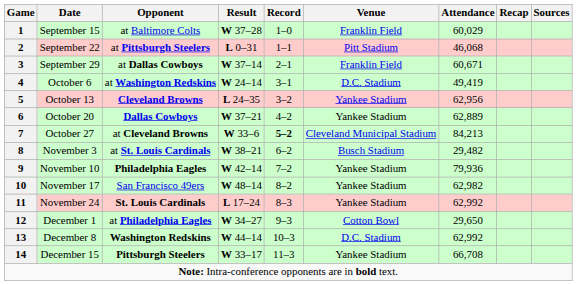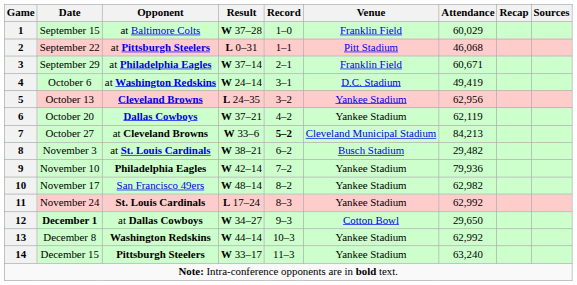(160, 64) at Dallas Cowboys -> (160, 64) at Philadelphia Eagles
(468, 116) 62,889 -> (468, 116) 62,119
(70, 220) normal -> (70, 220) bold
(160, 220) at Philadelphia Eagles -> (160, 220) at Dallas Cowboys
(371, 237) D.C. Stadium -> (371, 237) Yankee Stadium
(468, 254) 66,708 -> (468, 254) 63,240
